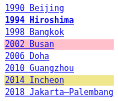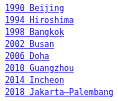(39, 21) bold -> (39, 21) normal
(30, 45) pink background -> (30, 45) no background
(34, 80) khaki background -> (34, 80) no background
